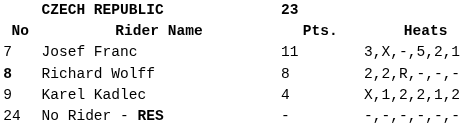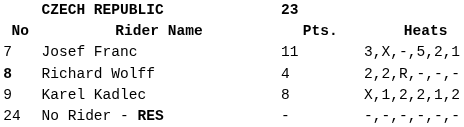(285, 74) 8 -> (285, 74) 4
(285, 95) 4 -> (285, 95) 8
